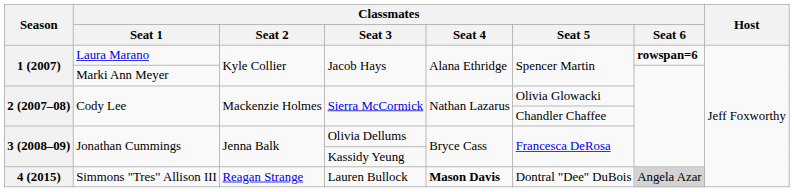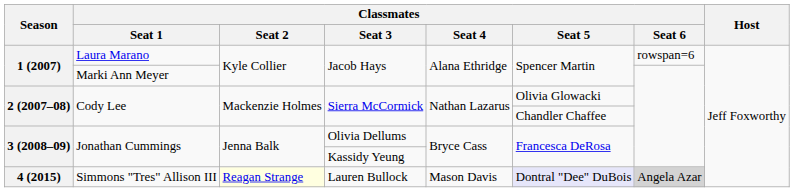(668, 55) bold -> (666, 55) normal
(263, 177) no background -> (263, 177) lightyellow background
(465, 177) bold -> (463, 177) normal
(574, 177) no background -> (574, 177) lavender background
